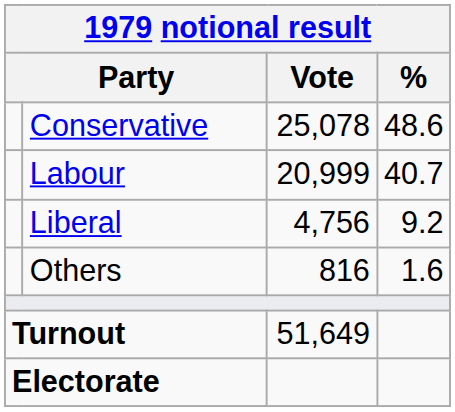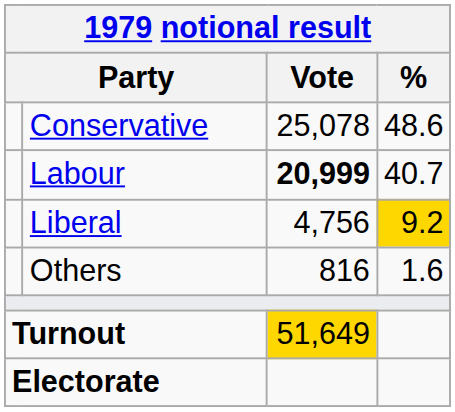(323, 174) normal -> (323, 174) bold
(422, 222) no background -> (422, 222) gold background
(323, 333) no background -> (323, 333) gold background
